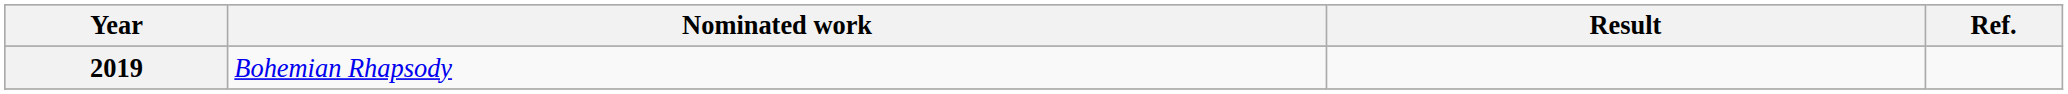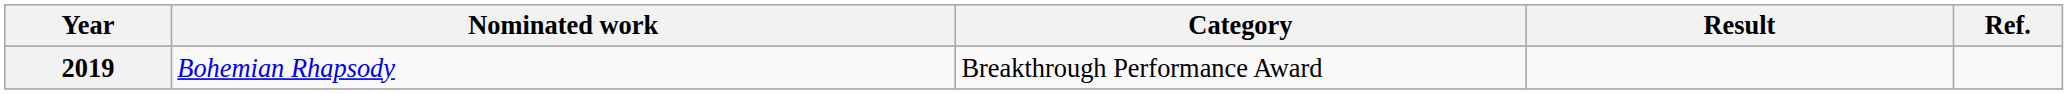+ column: (1240, 25)
